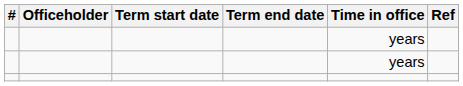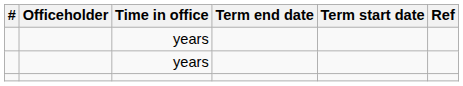columns swapped: (167, 16) <-> (378, 16)
